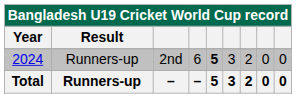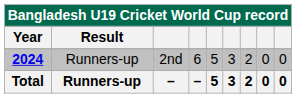(28, 59) normal -> (28, 59) bold
(214, 59) bold -> (214, 59) normal
